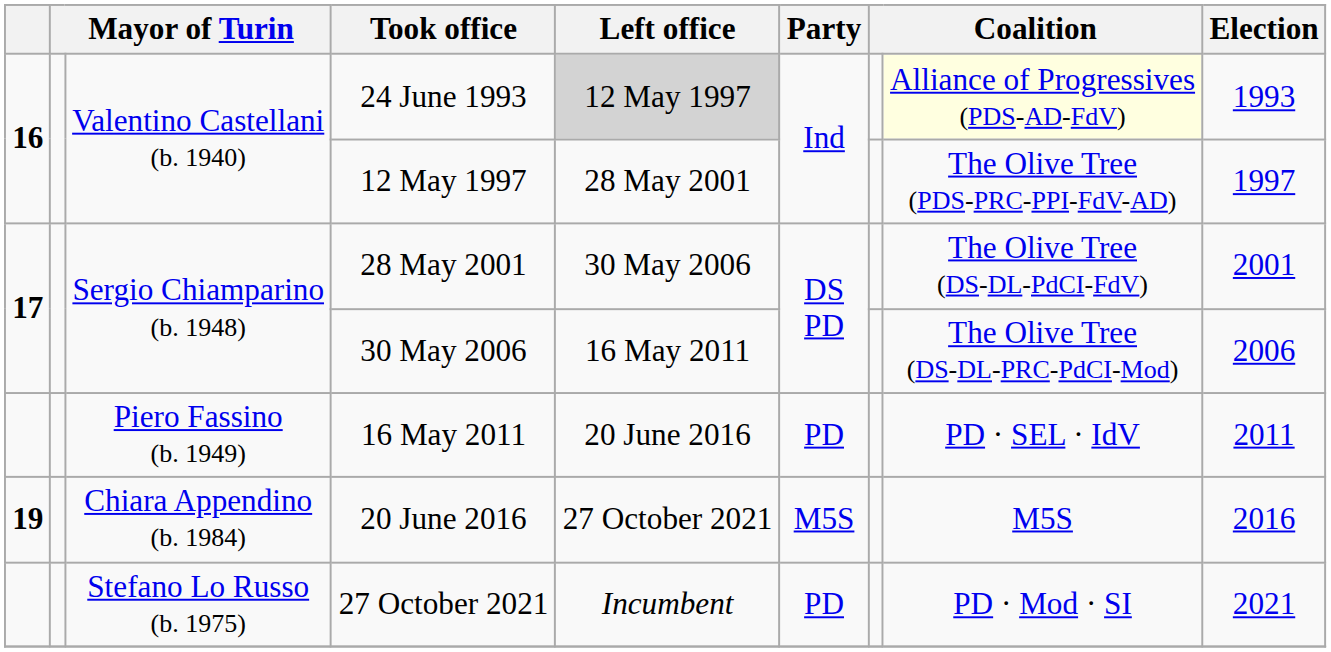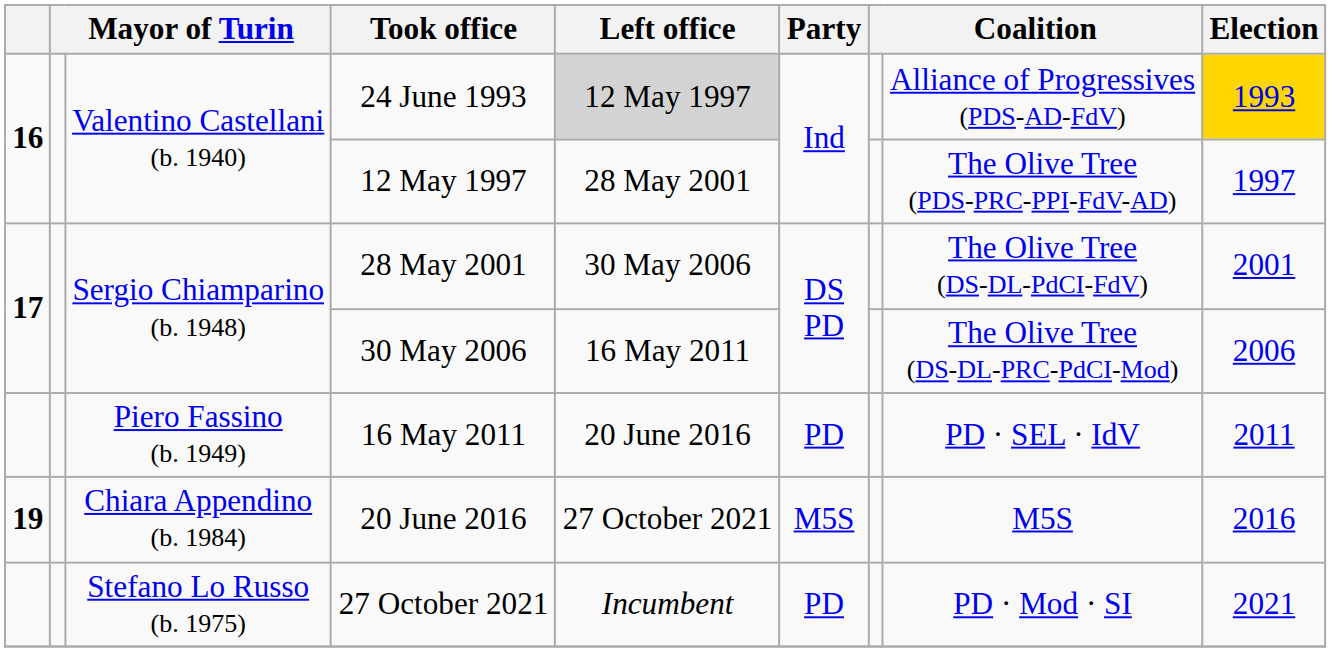(1043, 96) lightyellow background -> (1043, 96) no background
(1264, 96) no background -> (1264, 96) gold background
